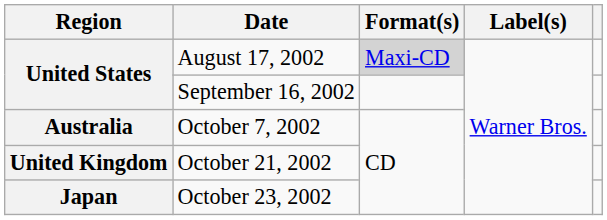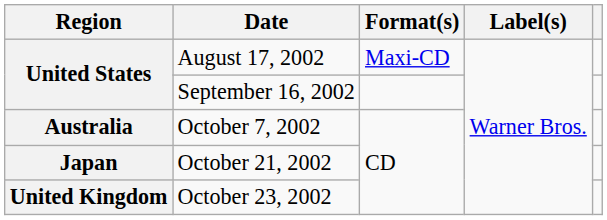(407, 57) lightgrey background -> (407, 57) no background
(89, 162) United Kingdom -> (89, 162) Japan
(89, 197) Japan -> (89, 197) United Kingdom
